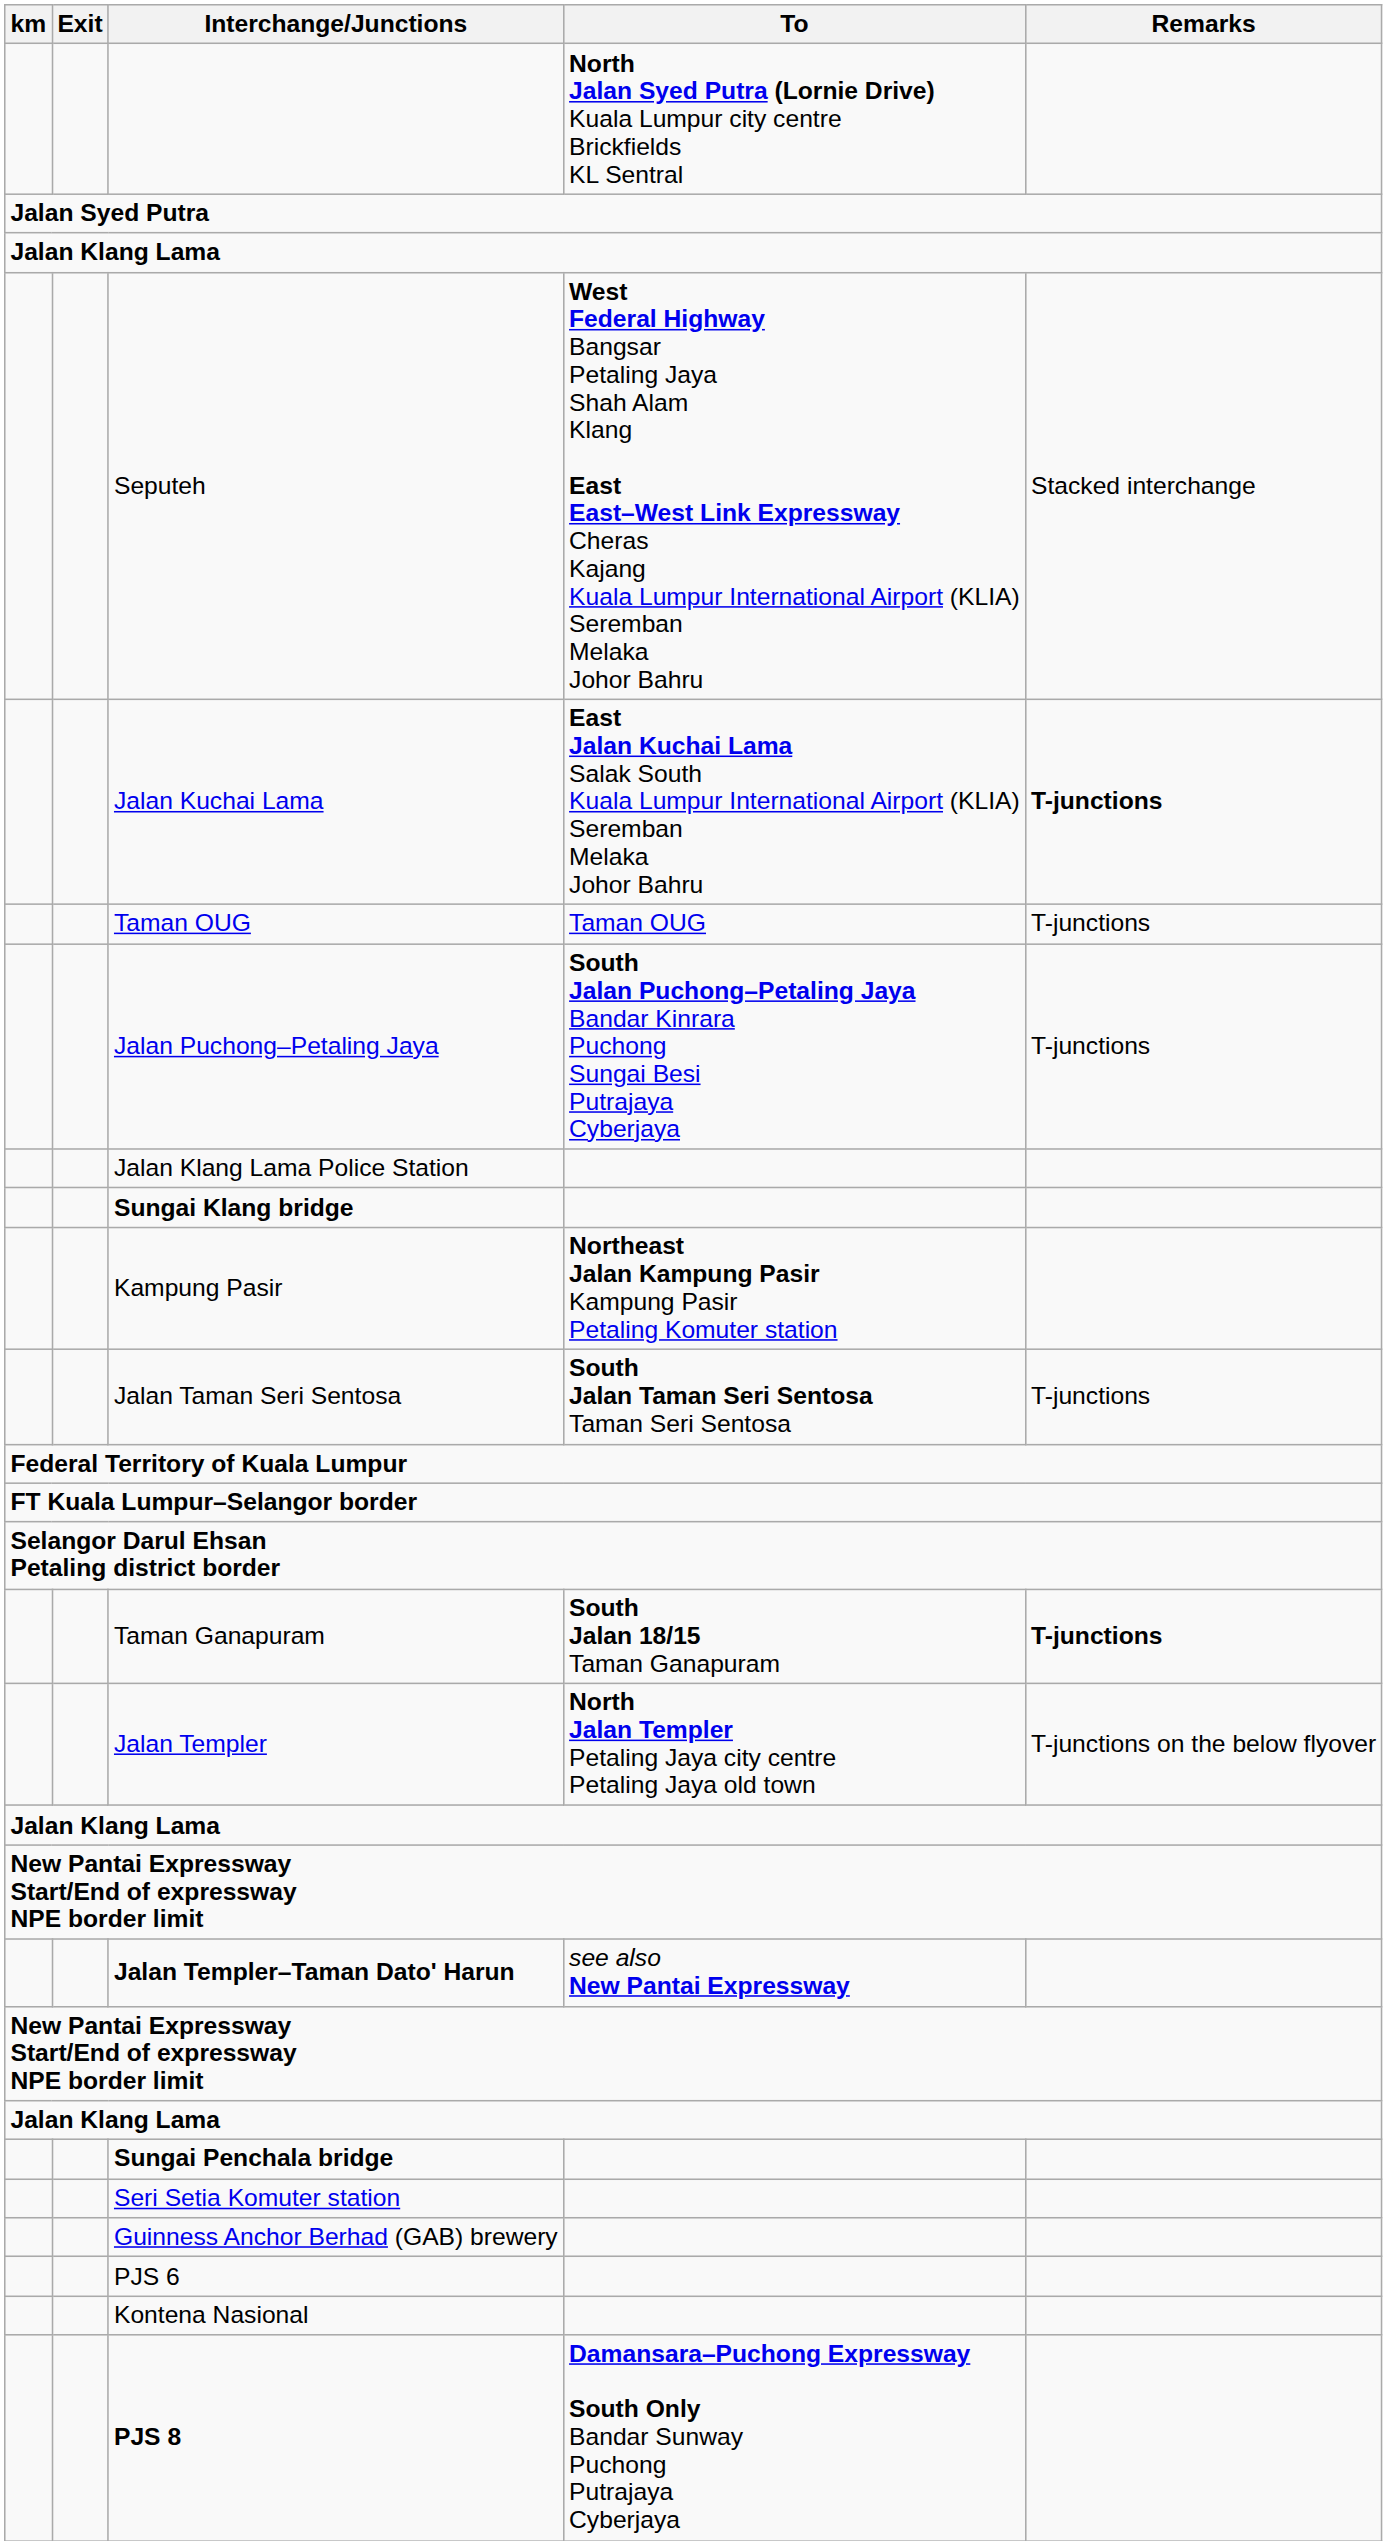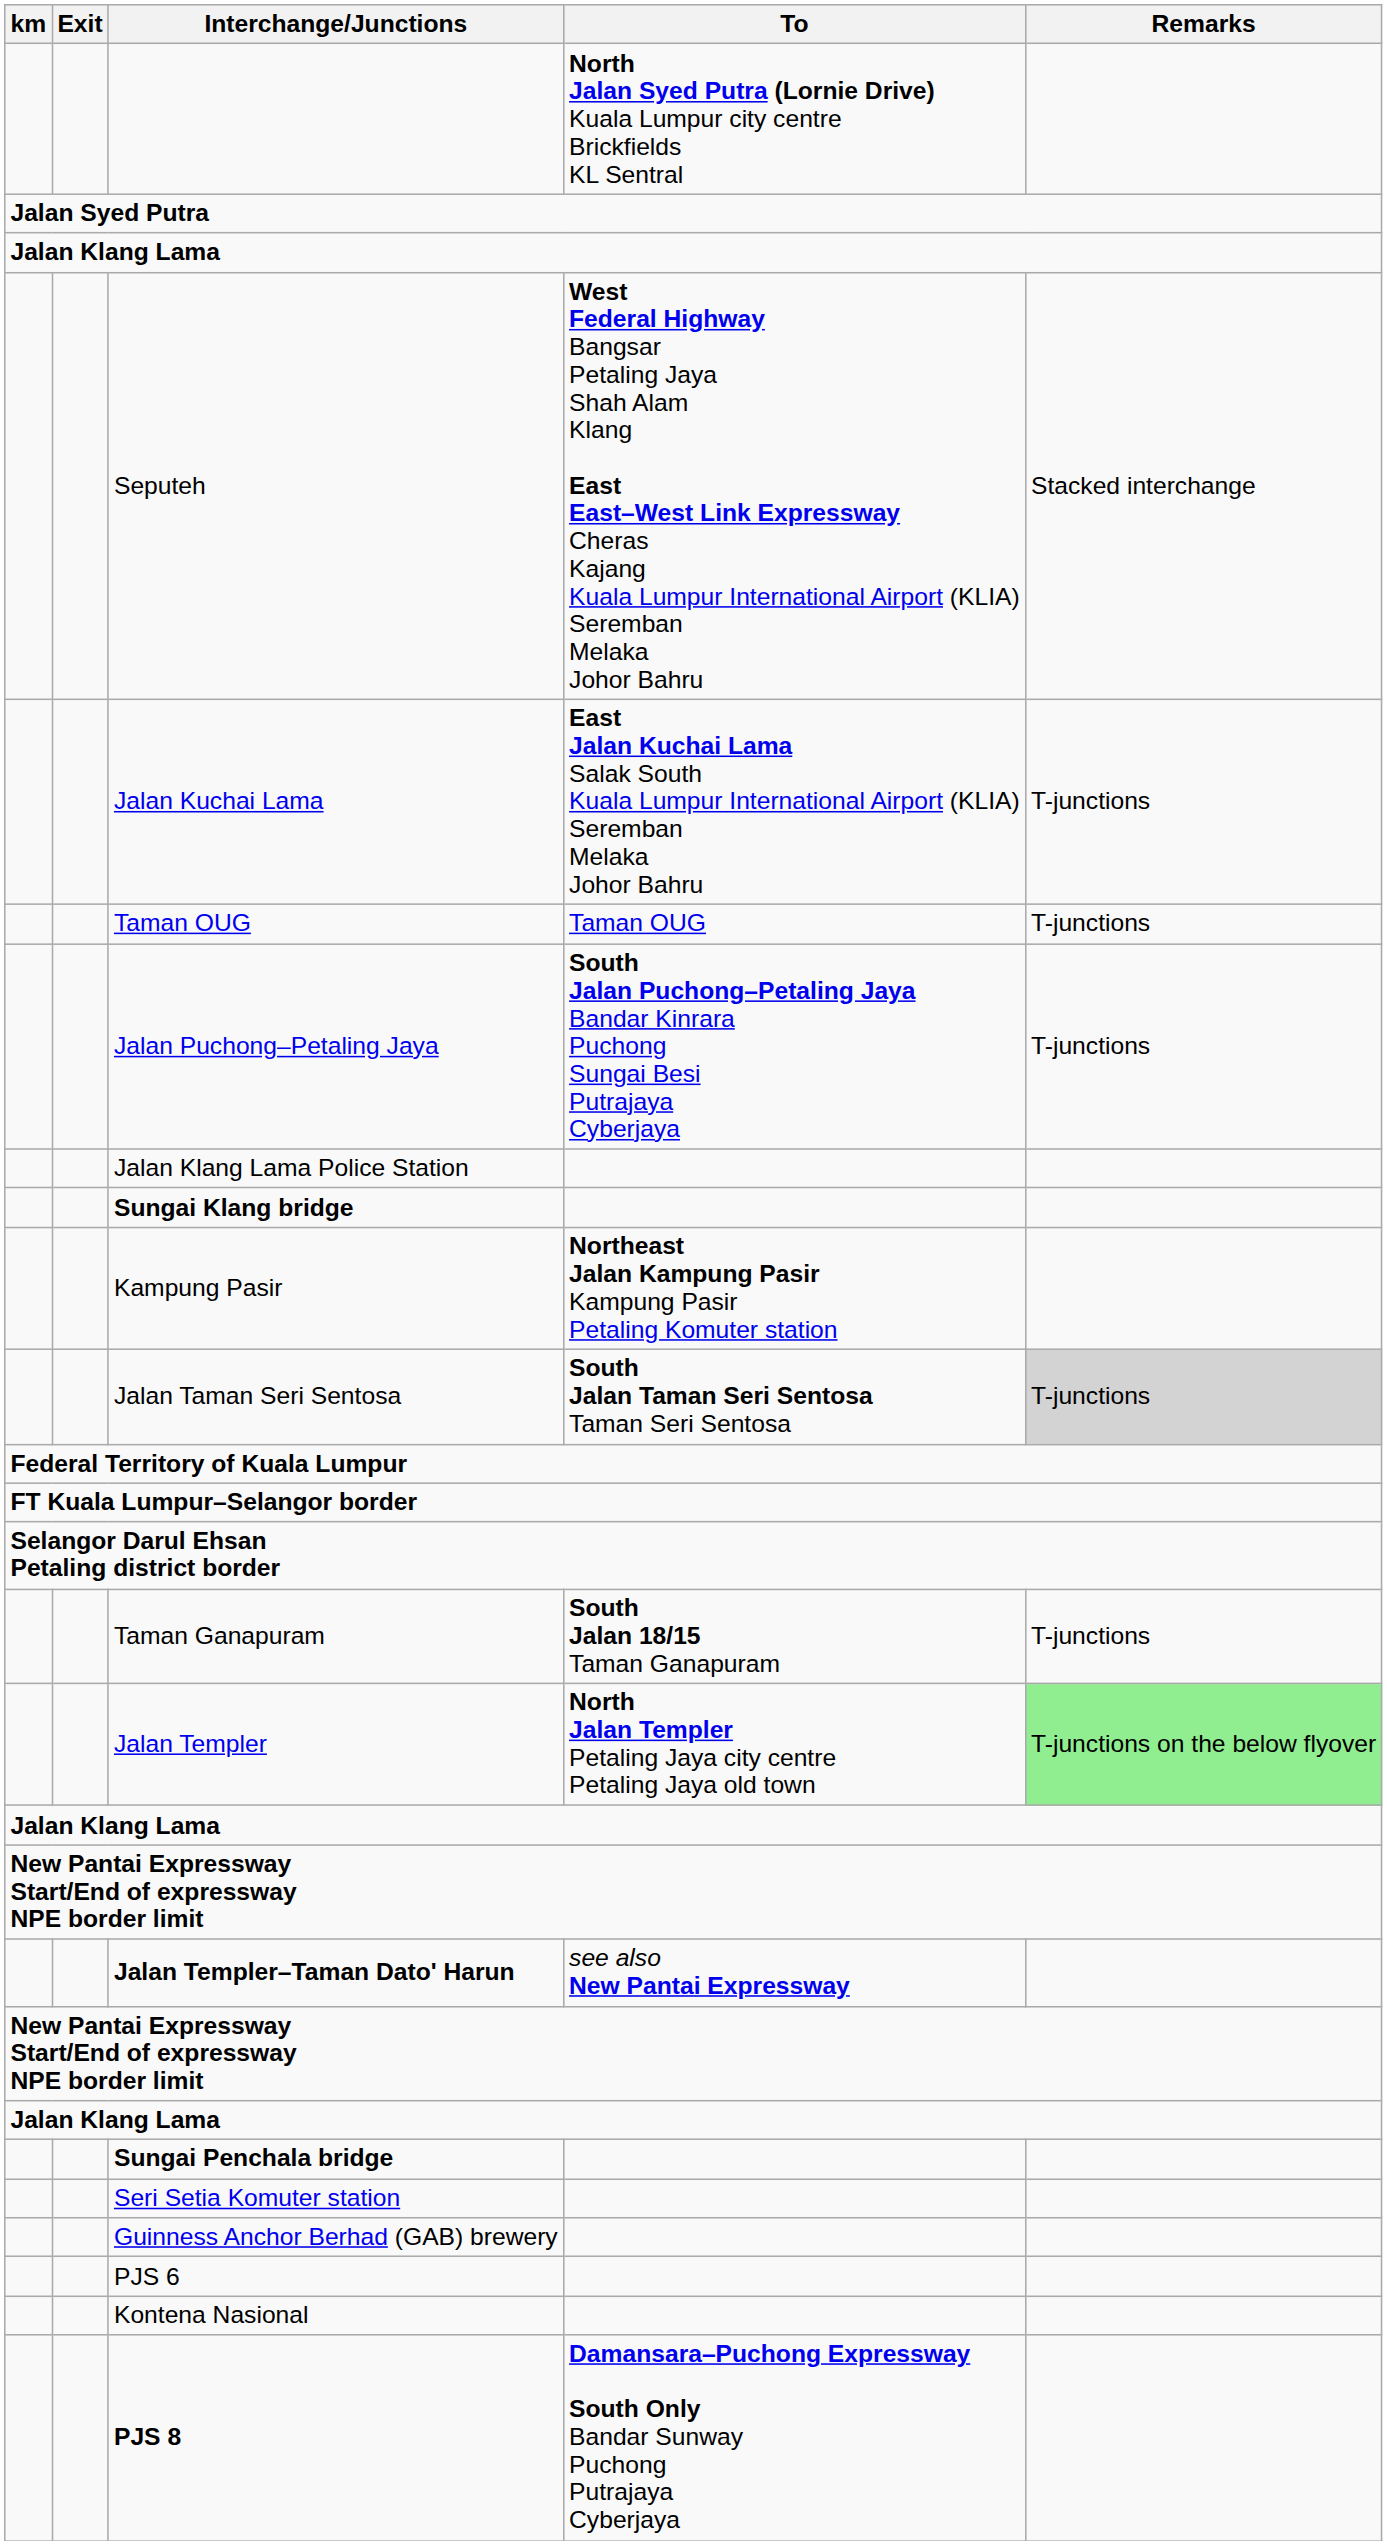(1097, 801) bold -> (1091, 801) normal
(1091, 1396) no background -> (1091, 1396) lightgrey background
(1097, 1635) bold -> (1091, 1635) normal
(1204, 1744) no background -> (1204, 1744) lightgreen background
